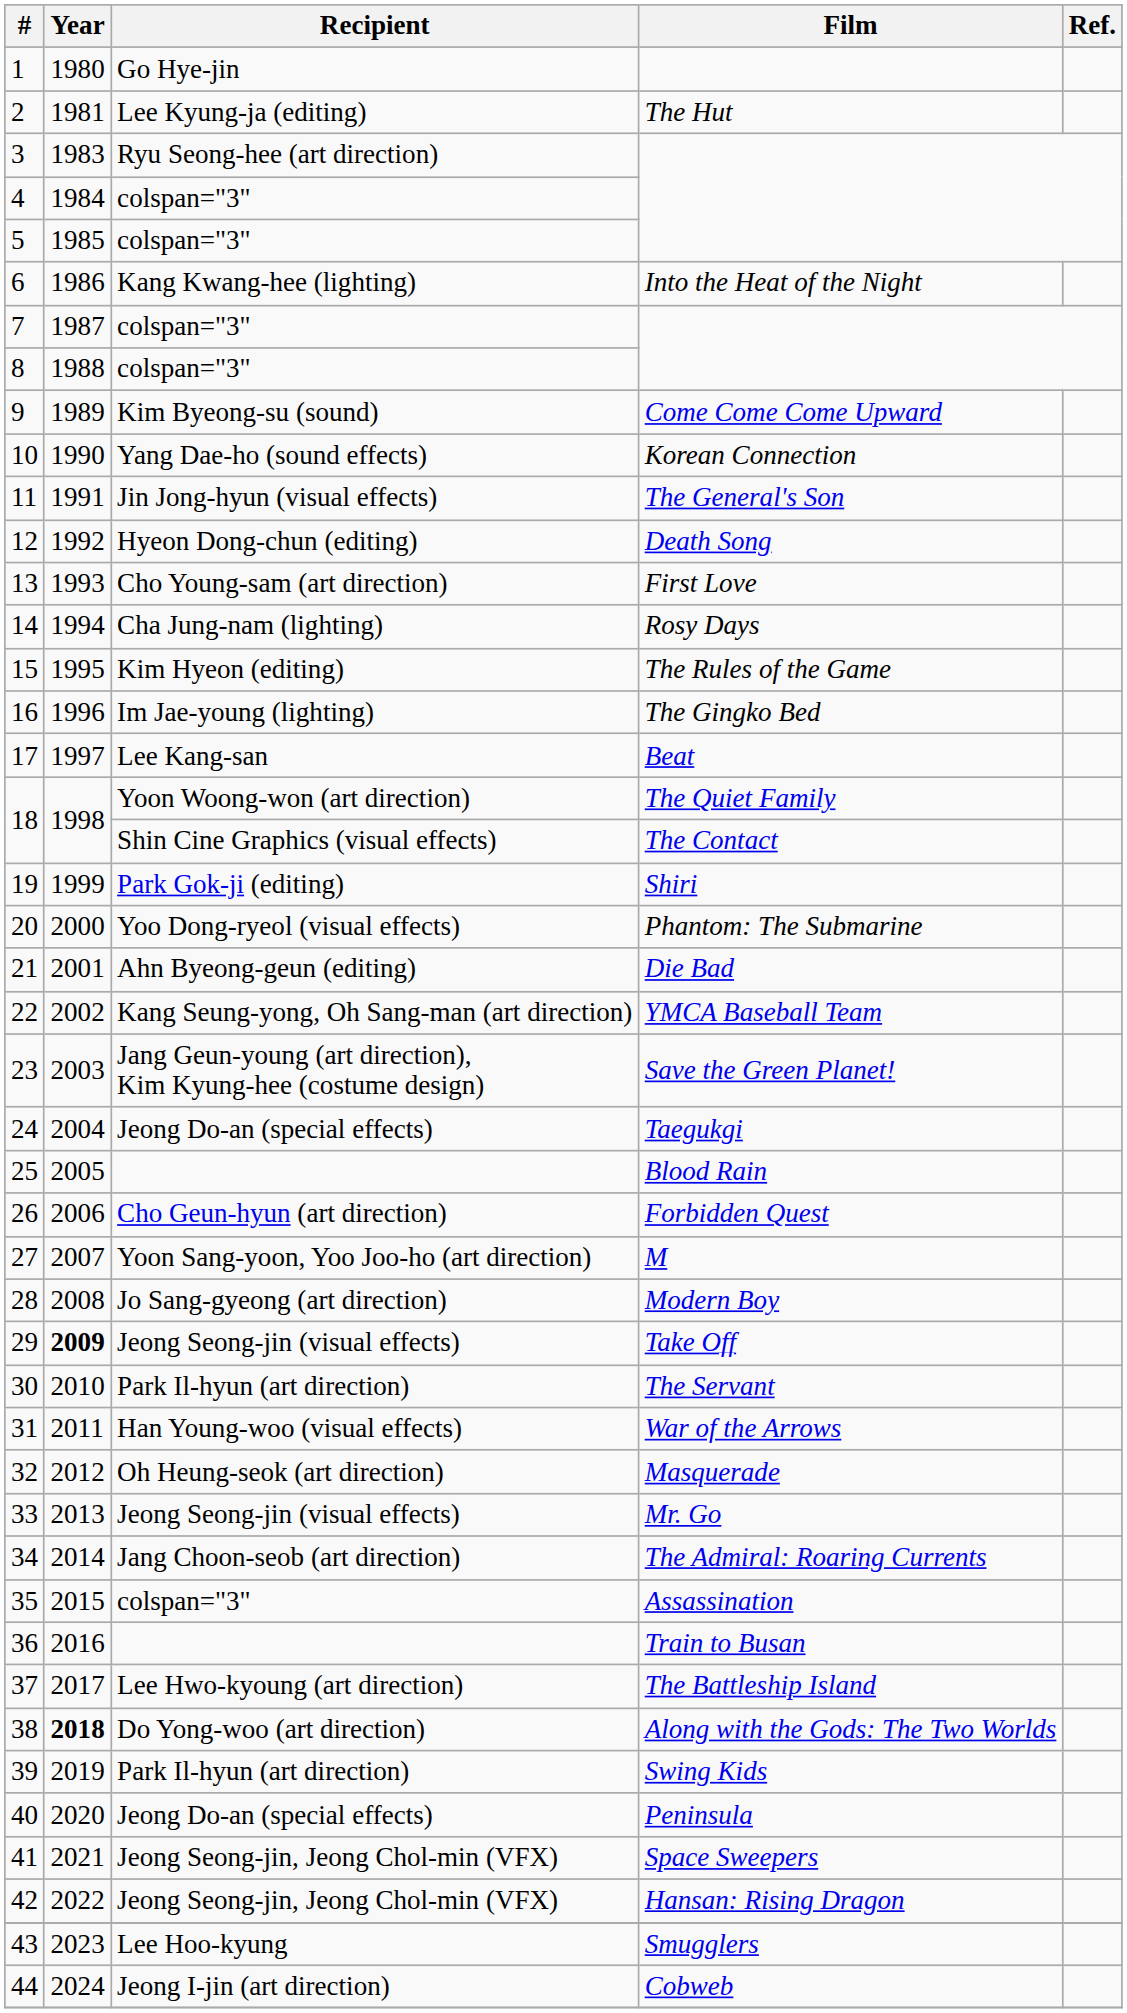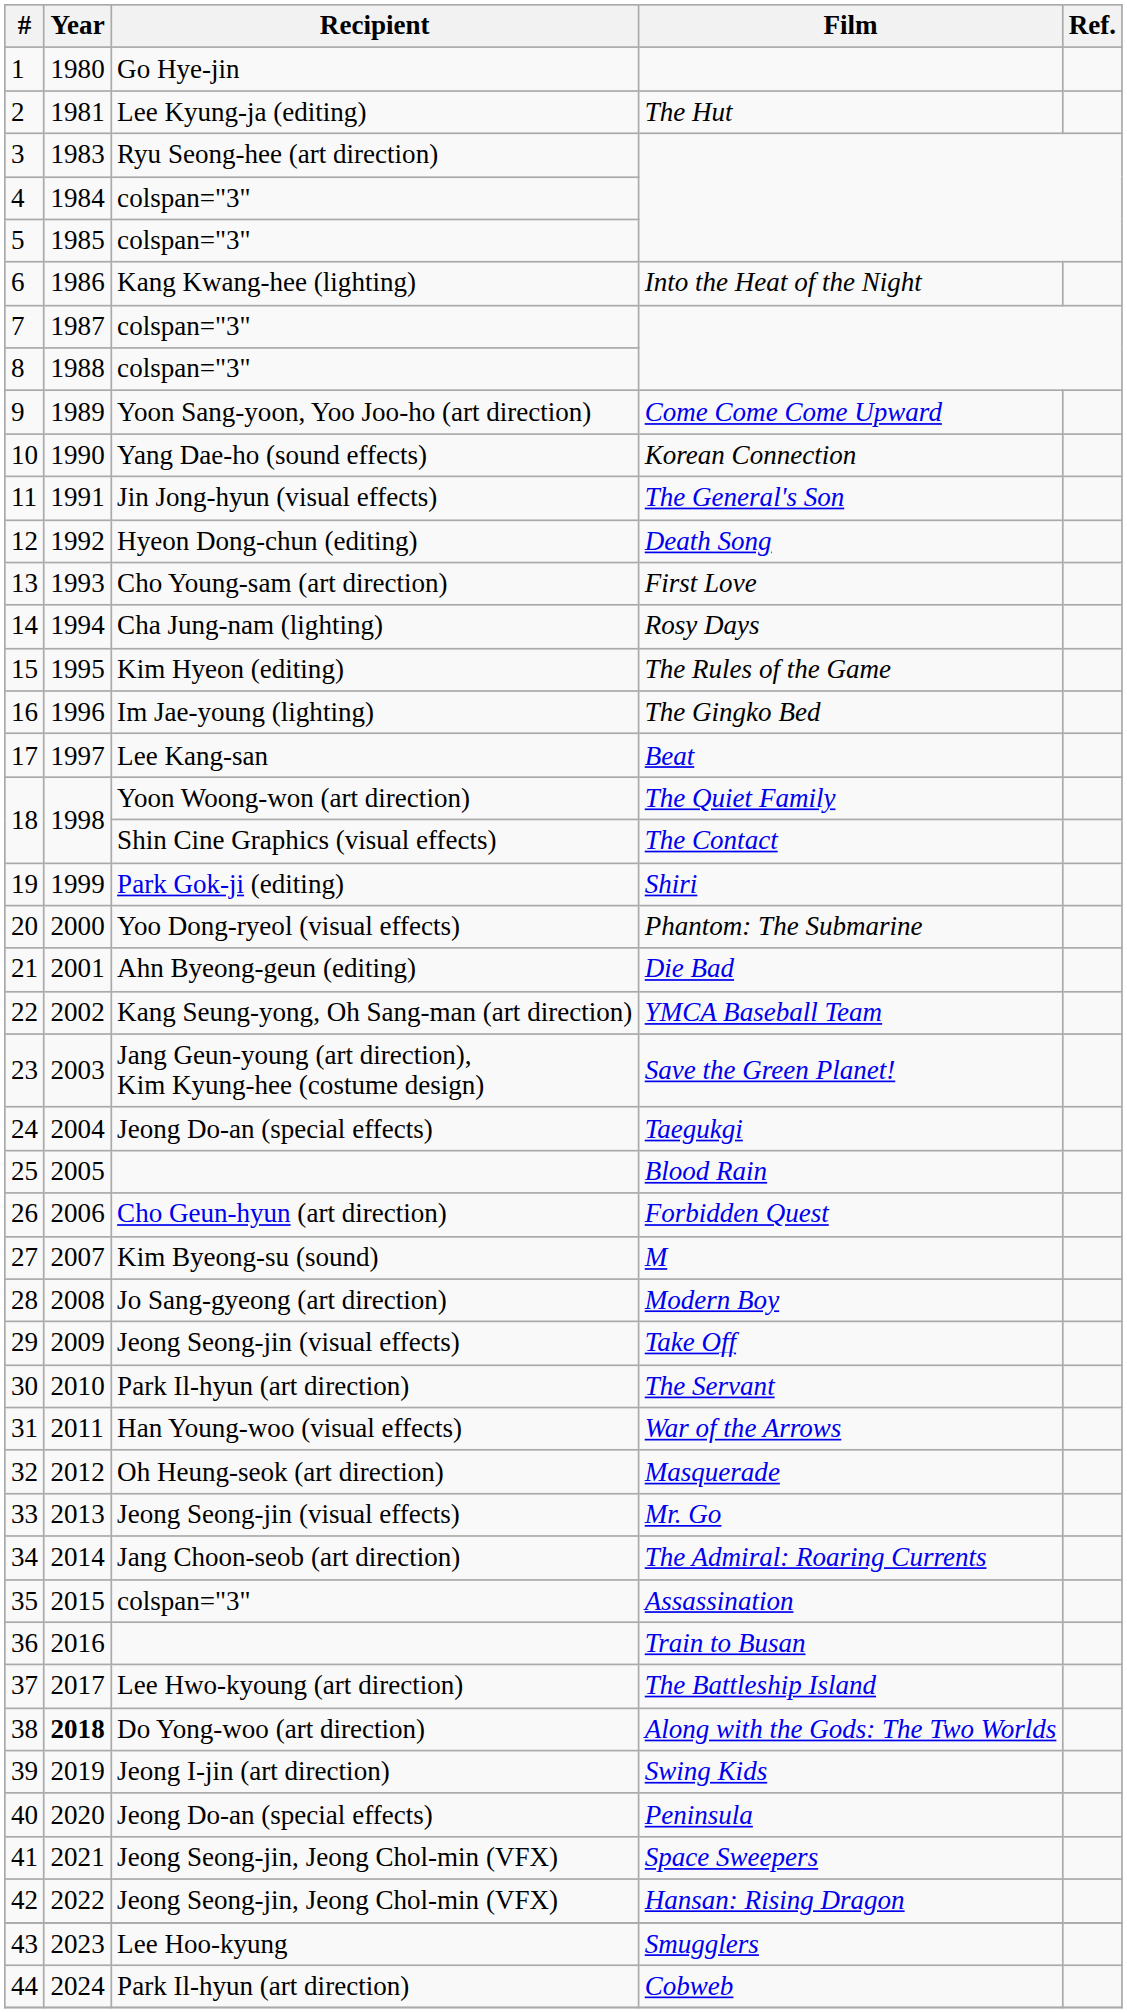(248, 411) Kim Byeong-su (sound) -> (354, 411) Yoon Sang-yoon, Yoo Joo-ho (art direction)
(354, 1257) Yoon Sang-yoon, Yoo Joo-ho (art direction) -> (248, 1257) Kim Byeong-su (sound)
(78, 1342) bold -> (78, 1342) normal
(263, 1771) Park Il-hyun (art direction) -> (253, 1771) Jeong I-jin (art direction)
(253, 1986) Jeong I-jin (art direction) -> (263, 1986) Park Il-hyun (art direction)
